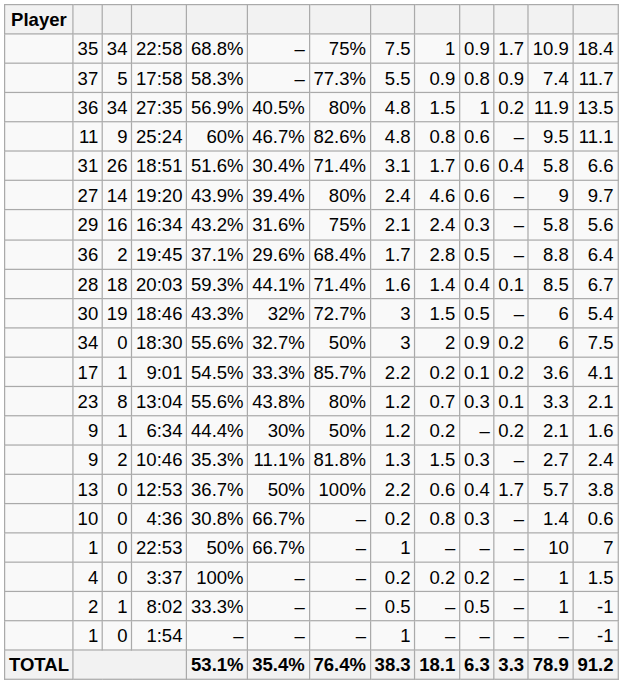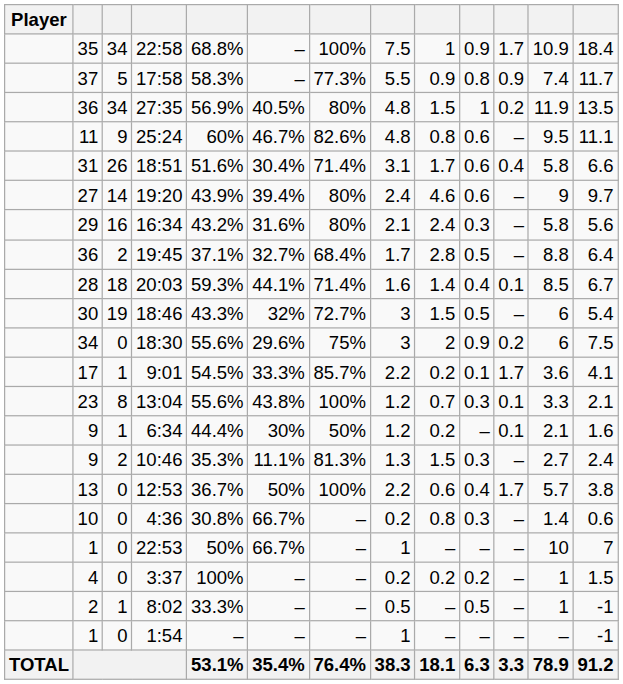(347, 49) 75% -> (342, 49) 100%
(347, 225) 75% -> (347, 225) 80%
(279, 254) 29.6% -> (279, 254) 32.7%
(279, 342) 32.7% -> (279, 342) 29.6%
(347, 342) 50% -> (347, 342) 75%
(511, 372) 0.2 -> (511, 372) 1.7
(347, 401) 80% -> (342, 401) 100%
(511, 430) 0.2 -> (511, 430) 0.1
(340, 460) 81.8% -> (340, 460) 81.3%
